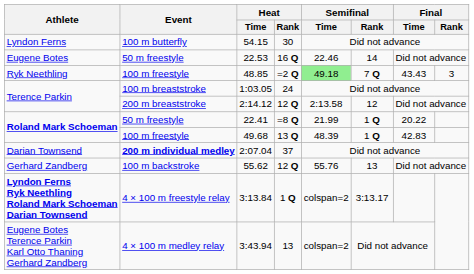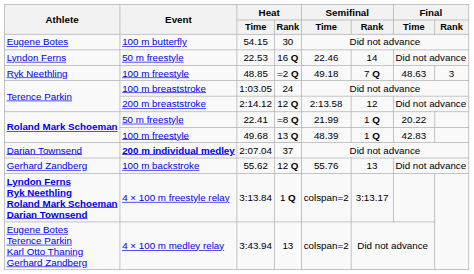(36, 43) Lyndon Ferns -> (37, 43) Eugene Botes
(37, 58) Eugene Botes -> (36, 58) Lyndon Ferns
(326, 73) lightgreen background -> (326, 73) no background
(414, 73) 43.43 -> (414, 73) 48.63
